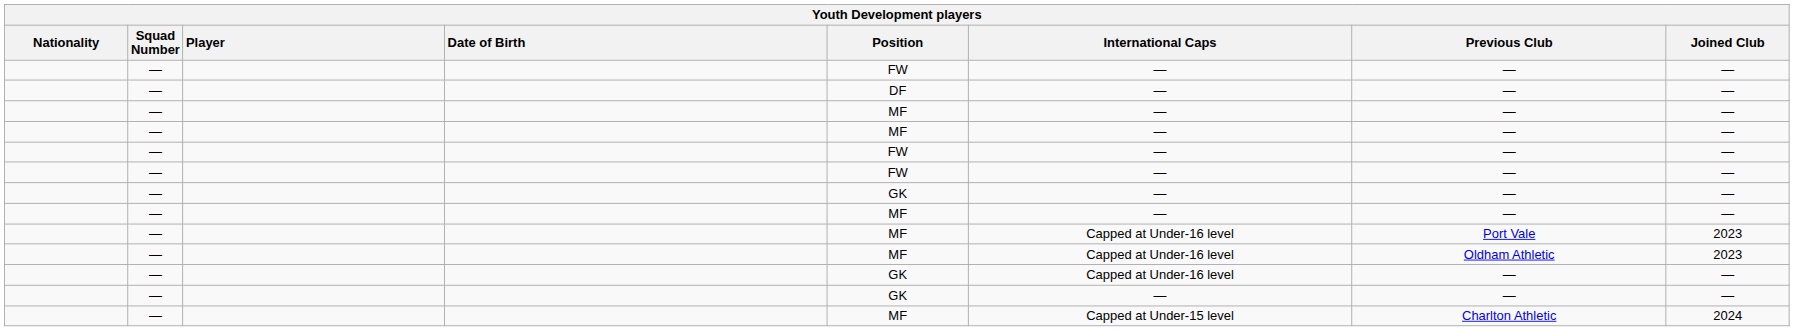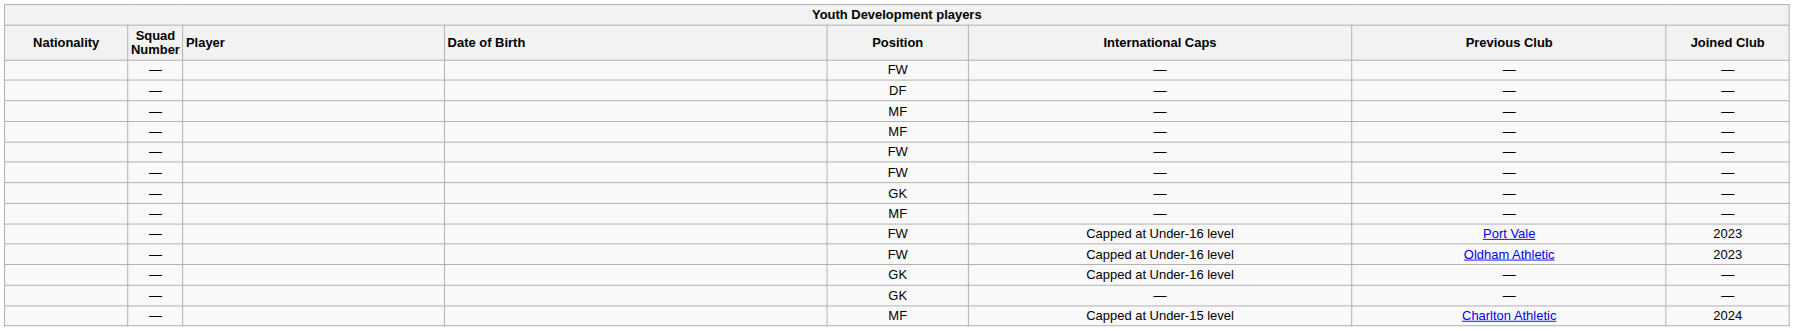(898, 234) MF -> (898, 234) FW
(898, 255) MF -> (898, 255) FW
